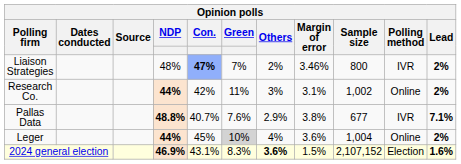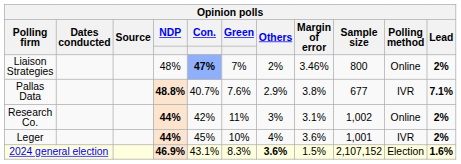(406, 67) IVR -> (406, 67) Online
rows swapped: (30, 92) <-> (30, 117)
(239, 137) lightgrey background -> (239, 137) no background
(359, 137) 1,004 -> (359, 137) 1,001
(406, 137) Online -> (406, 137) IVR
